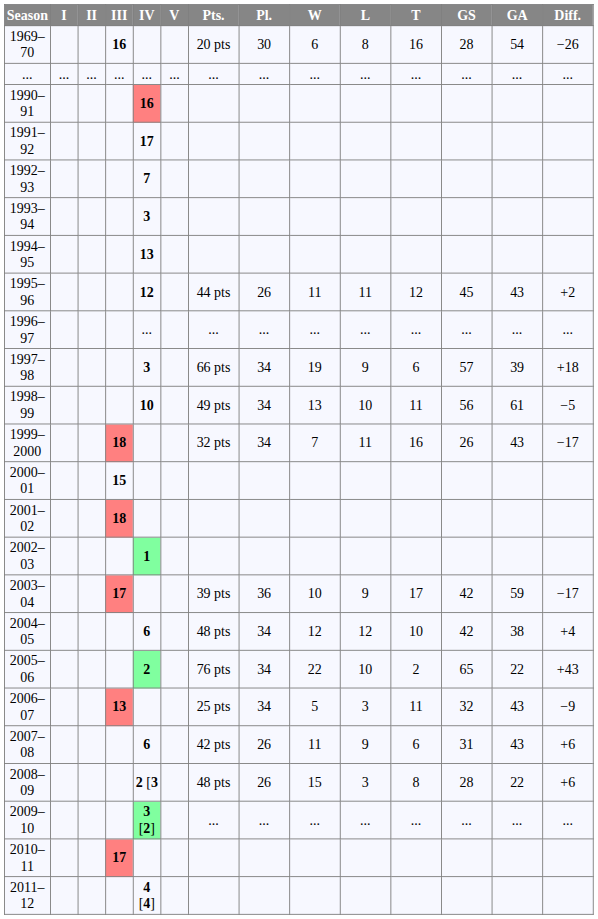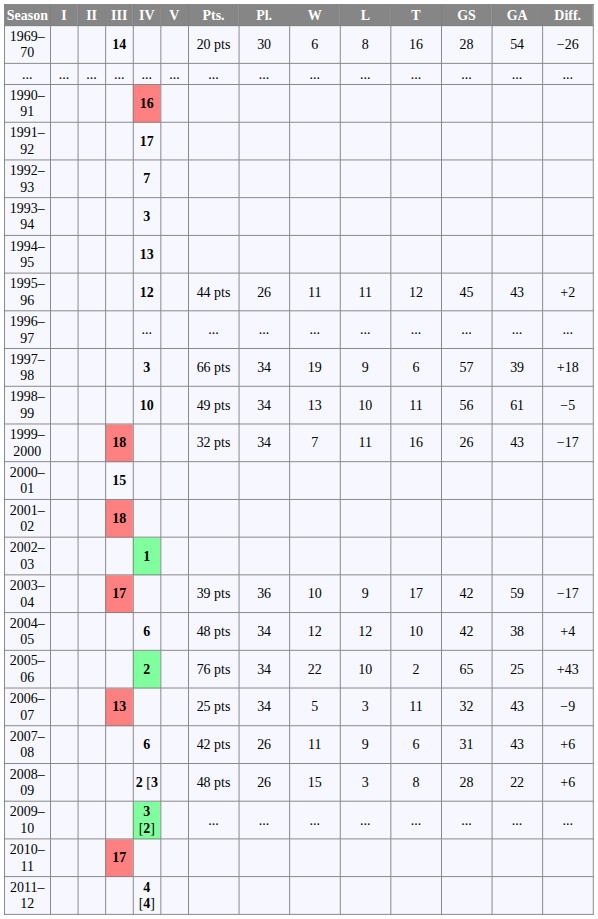(119, 44) 16 -> (119, 44) 14
(517, 669) 22 -> (517, 669) 25
